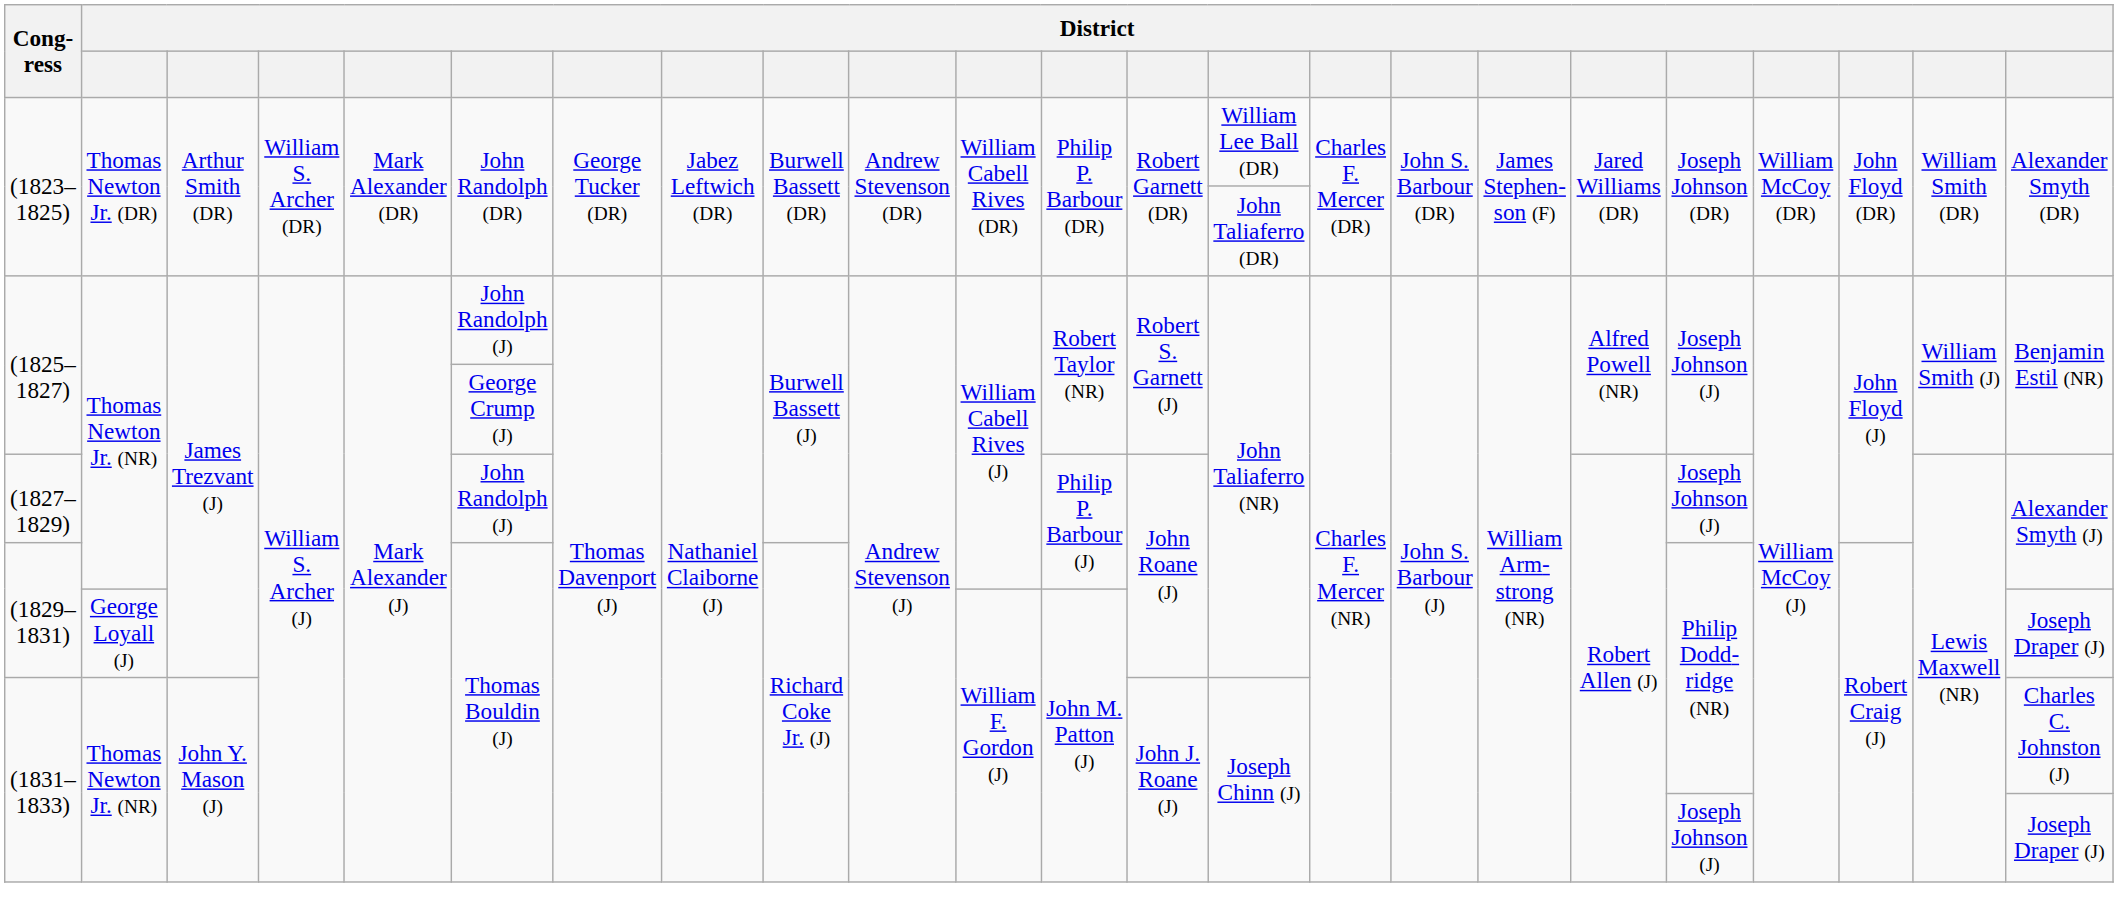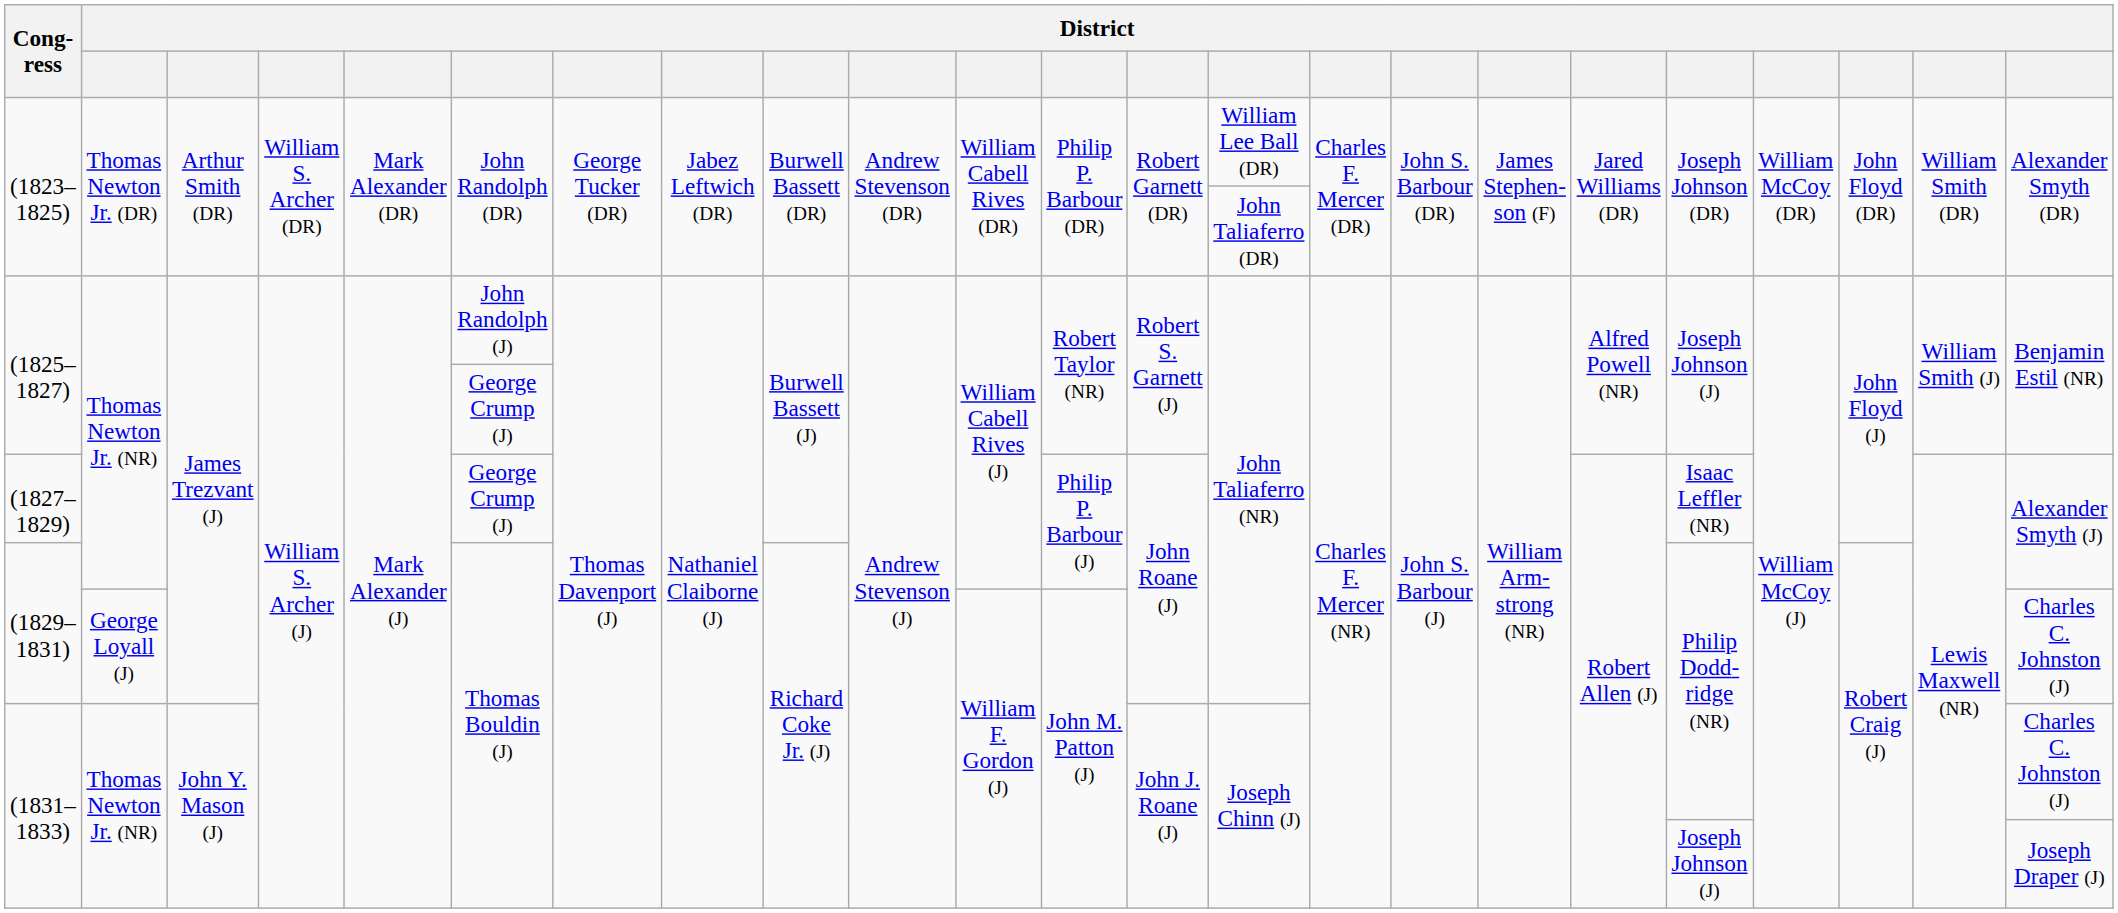(502, 497) John Randolph (J) -> (502, 497) George Crump (J)
(1709, 497) Joseph Johnson (J) -> (1709, 497) Isaac Leffler (NR)
(2059, 633) Joseph Draper (J) -> (2059, 646) Charles C. Johnston (J)
